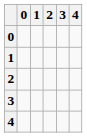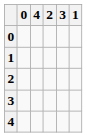columns swapped: (37, 15) <-> (75, 15)
